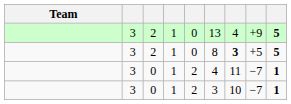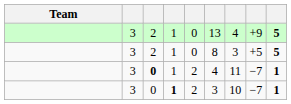(235, 52) bold -> (235, 52) normal
(153, 71) normal -> (153, 71) bold
(174, 90) normal -> (174, 90) bold
